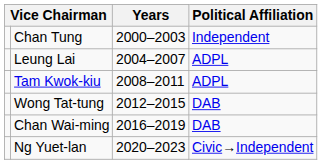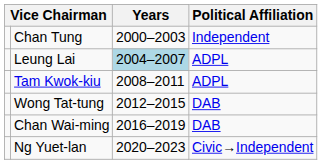(151, 59) no background -> (151, 59) lightblue background
